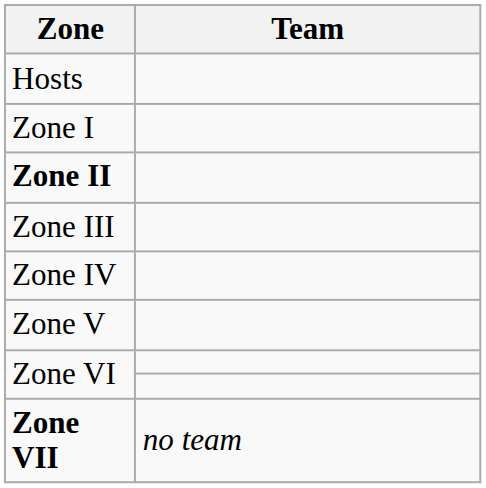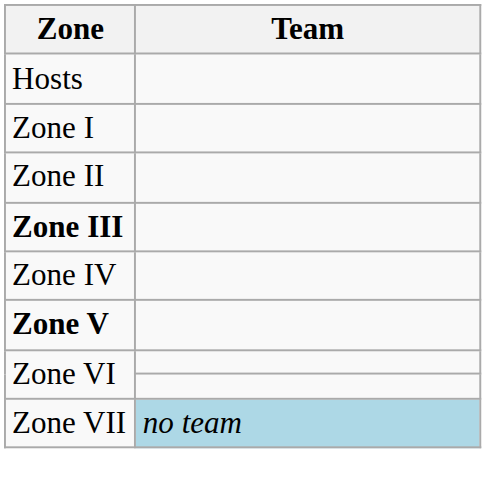(62, 176) bold -> (58, 176) normal
(63, 226) normal -> (68, 226) bold
(59, 324) normal -> (61, 324) bold
(46, 440) bold -> (69, 422) normal
(192, 440) no background -> (192, 422) lightblue background
